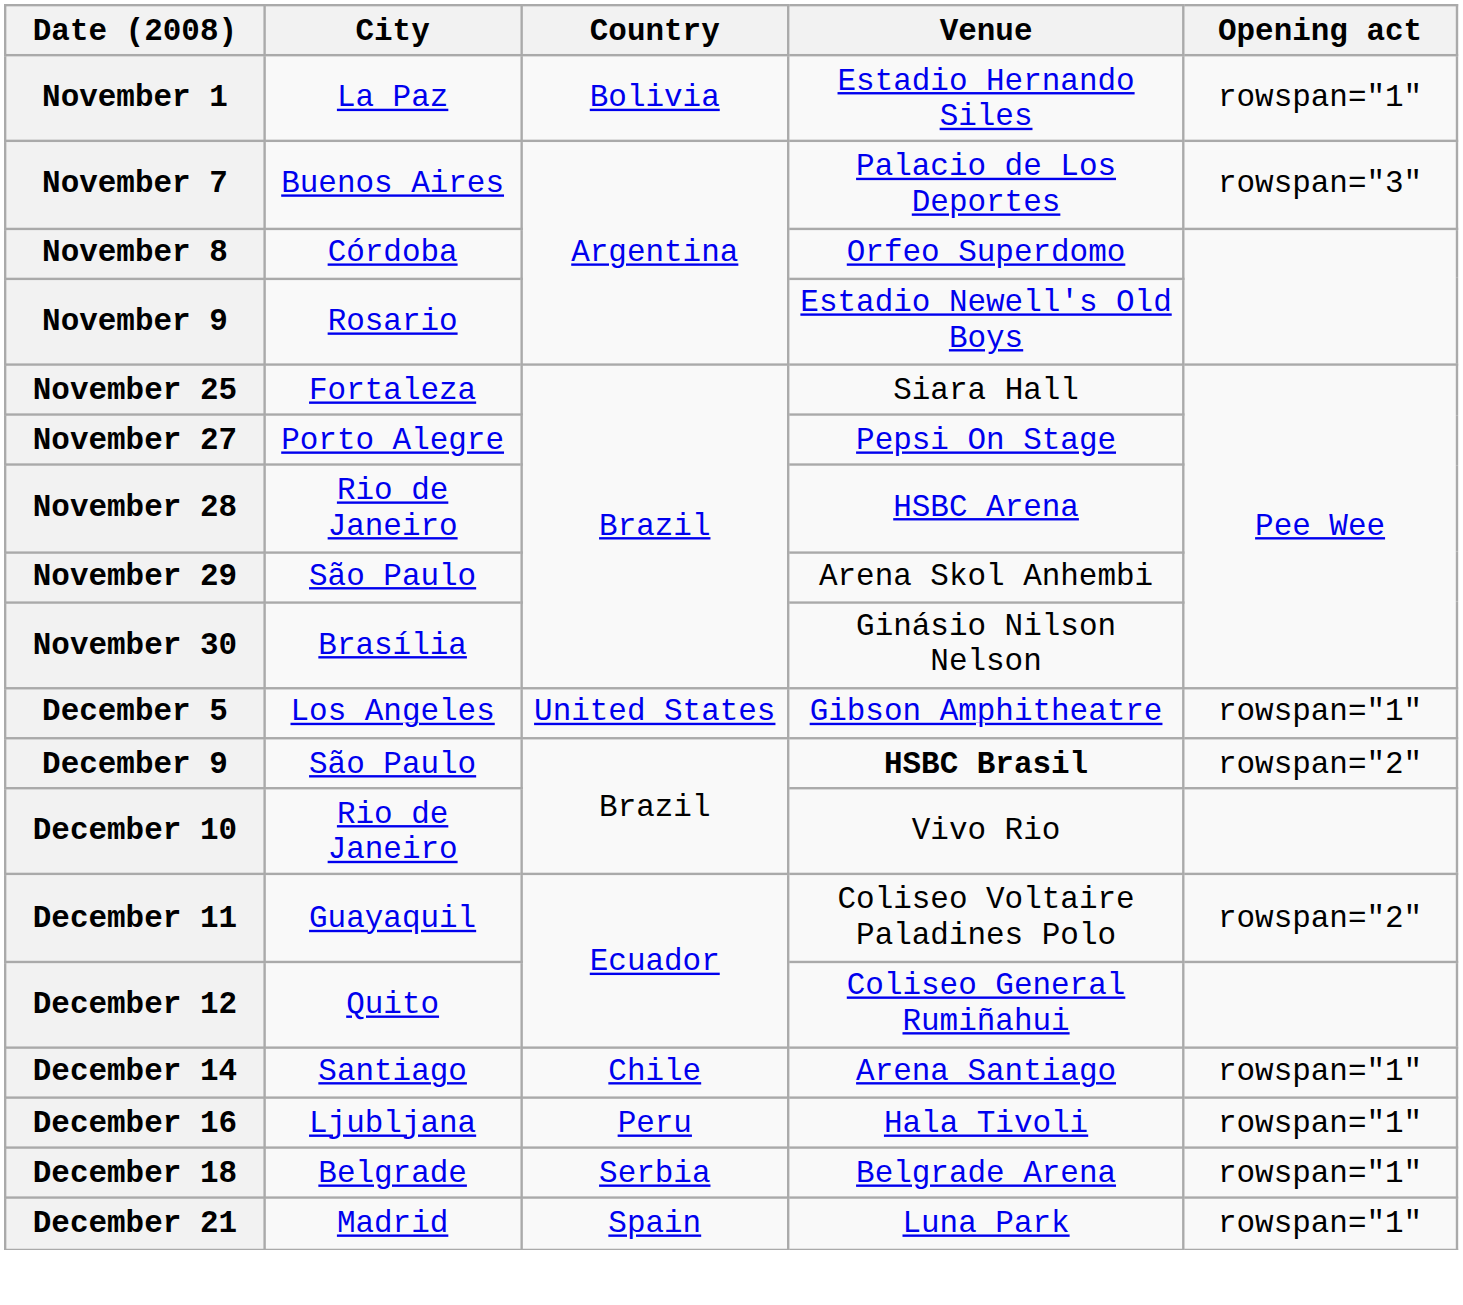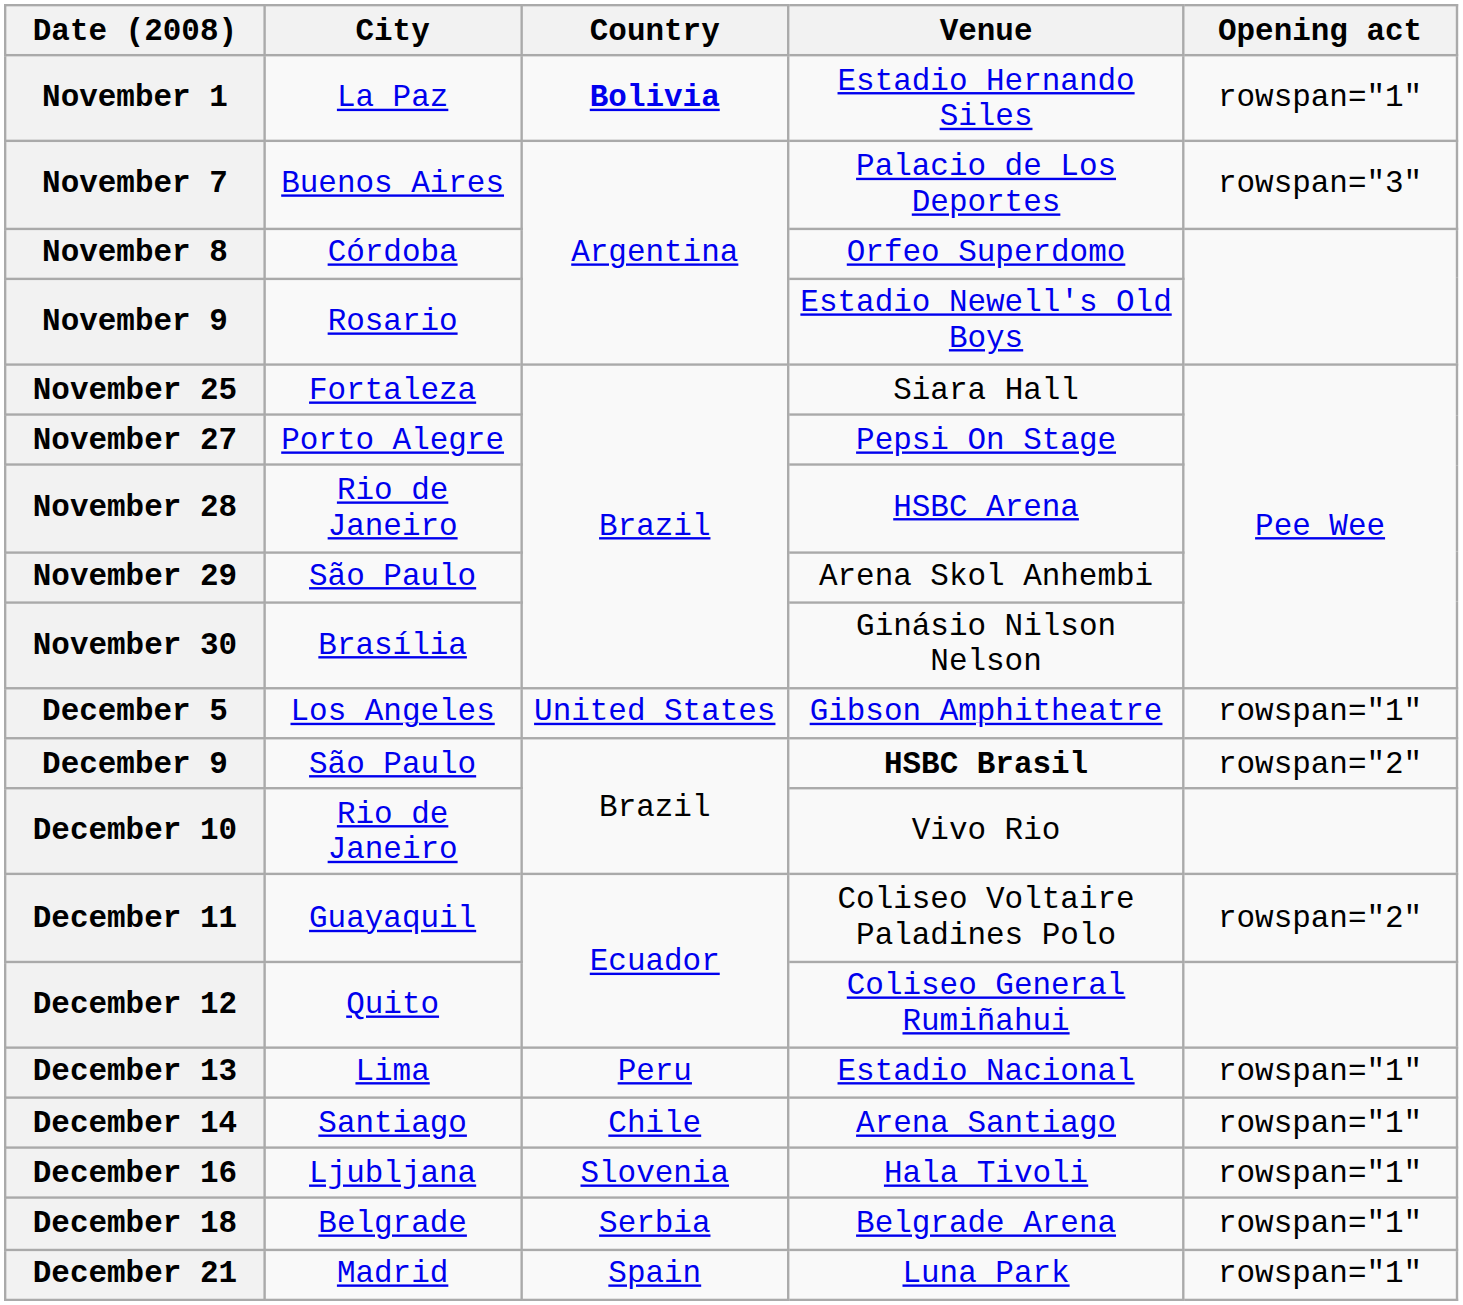(655, 99) normal -> (655, 99) bold
+ row: (135, 1072)
(655, 1123) Peru -> (655, 1173) Slovenia
